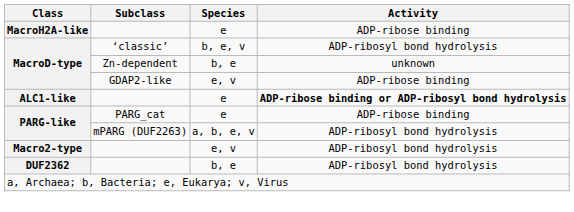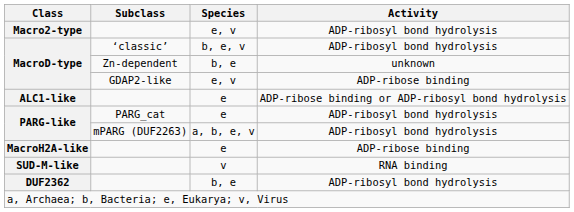rows swapped: (48, 30) <-> (48, 148)
(413, 98) bold -> (413, 98) normal
(413, 115) ADP-ribose binding -> (413, 115) ADP-ribosyl bond hydrolysis
+ row: (48, 165)
